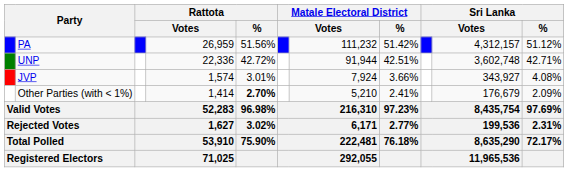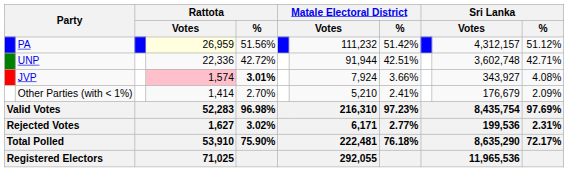(218, 45) no background -> (218, 45) lightyellow background
(221, 77) no background -> (221, 77) pink background
(261, 77) normal -> (261, 77) bold
(261, 93) bold -> (261, 93) normal
